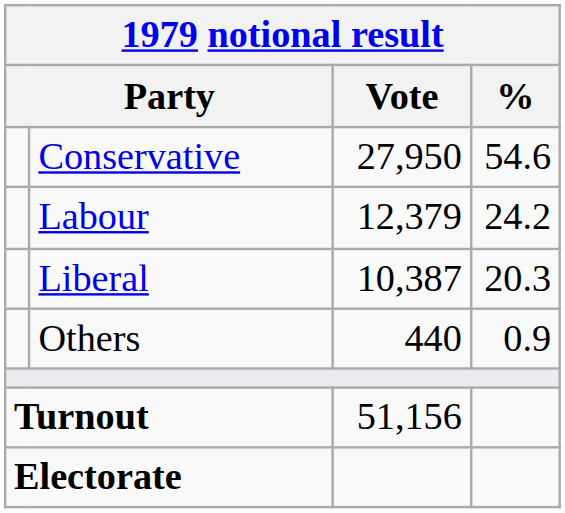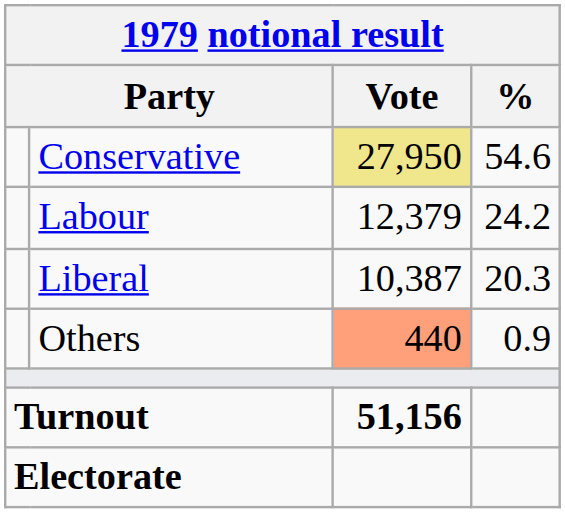(409, 156) no background -> (409, 156) khaki background
(433, 338) no background -> (433, 338) lightsalmon background
(409, 416) normal -> (409, 416) bold
